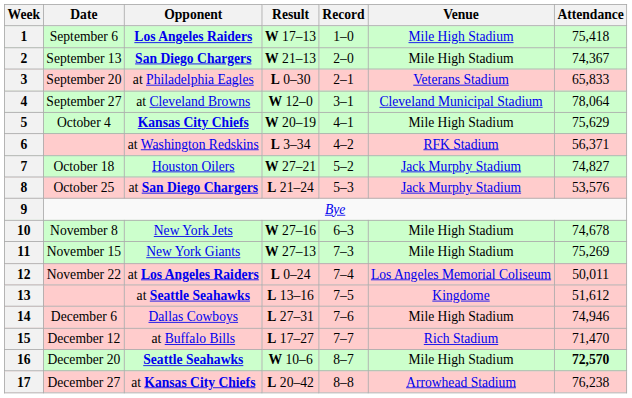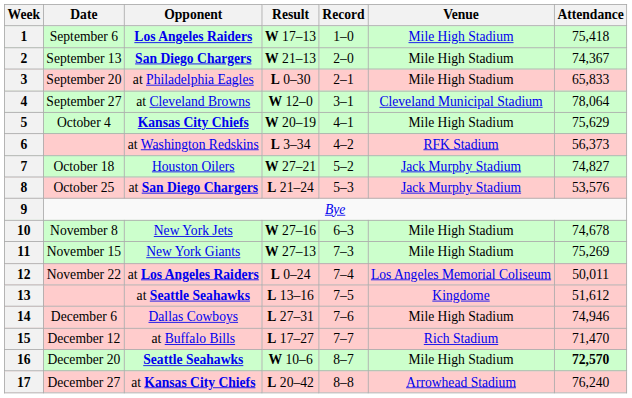(461, 79) Veterans Stadium -> (461, 79) Mile High Stadium
(591, 144) 56,371 -> (591, 144) 56,373
(591, 381) 76,238 -> (591, 381) 76,240
